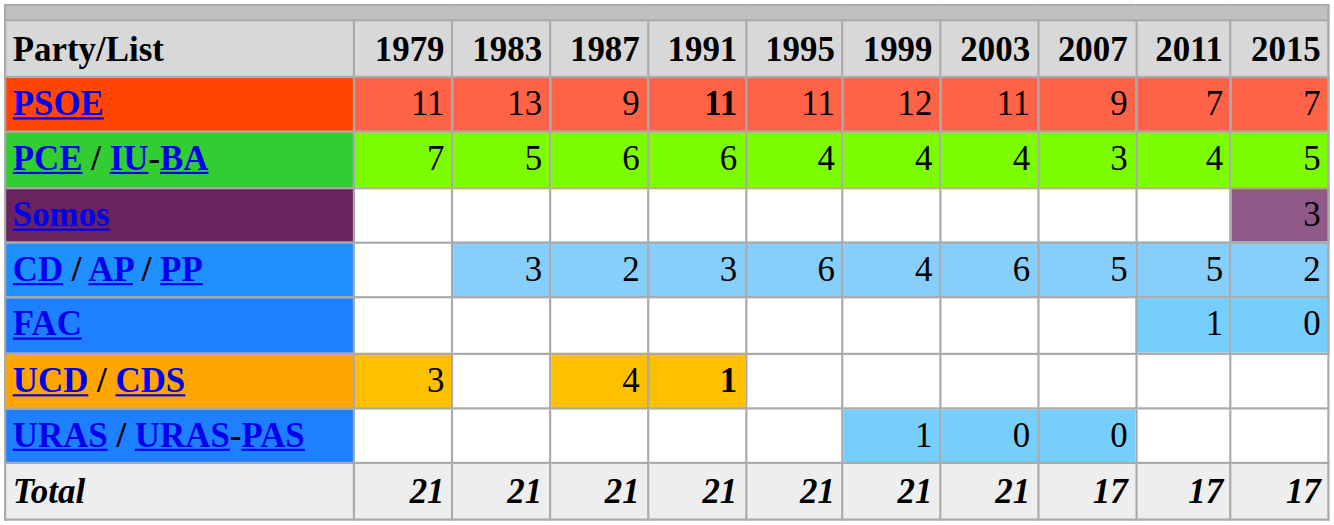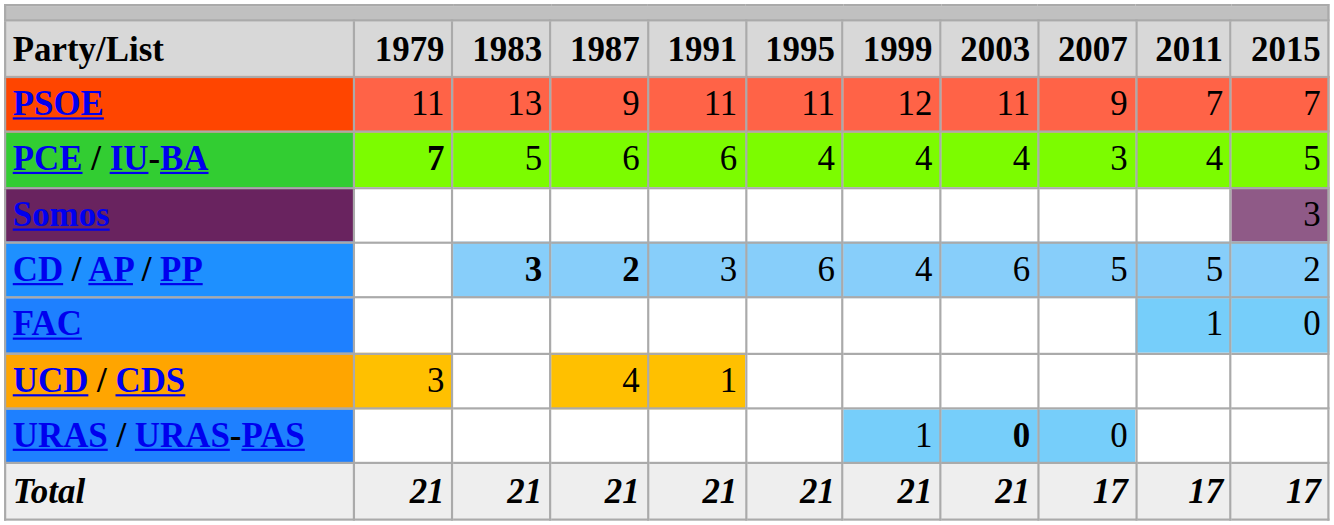(721, 103) bold -> (721, 103) normal
(436, 158) normal -> (436, 158) bold
(533, 269) normal -> (533, 269) bold
(631, 269) normal -> (631, 269) bold
(729, 380) bold -> (729, 380) normal
(1021, 435) normal -> (1021, 435) bold
